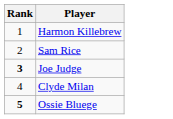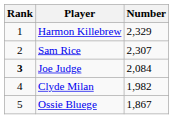+ column: (146, 13)
(20, 105) bold -> (20, 105) normal
